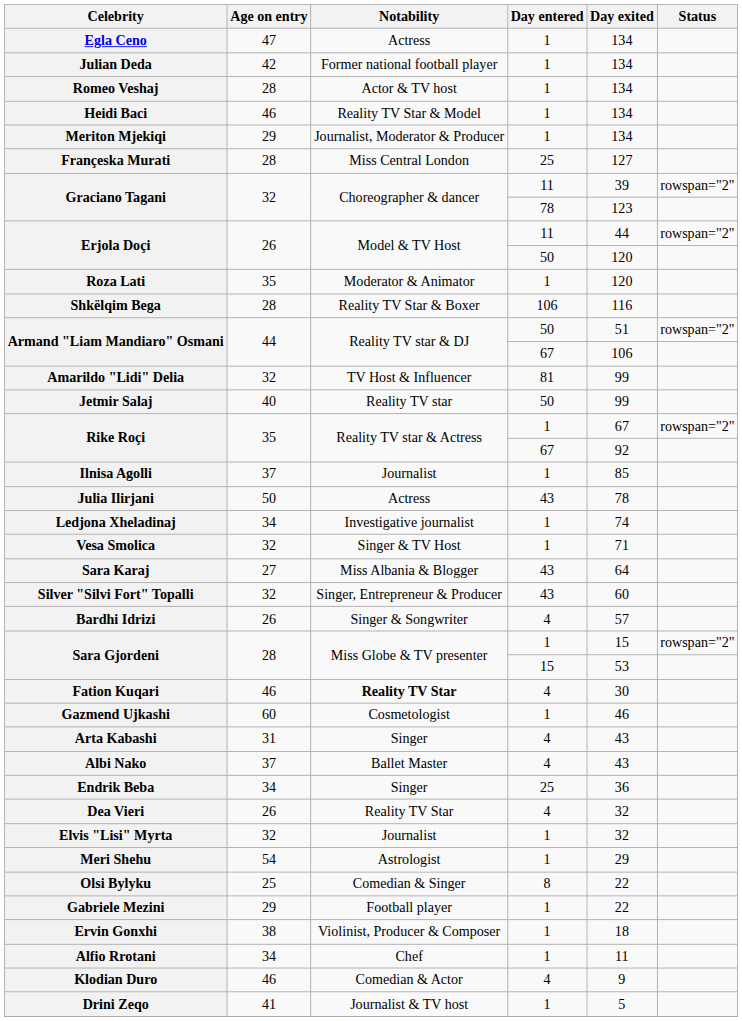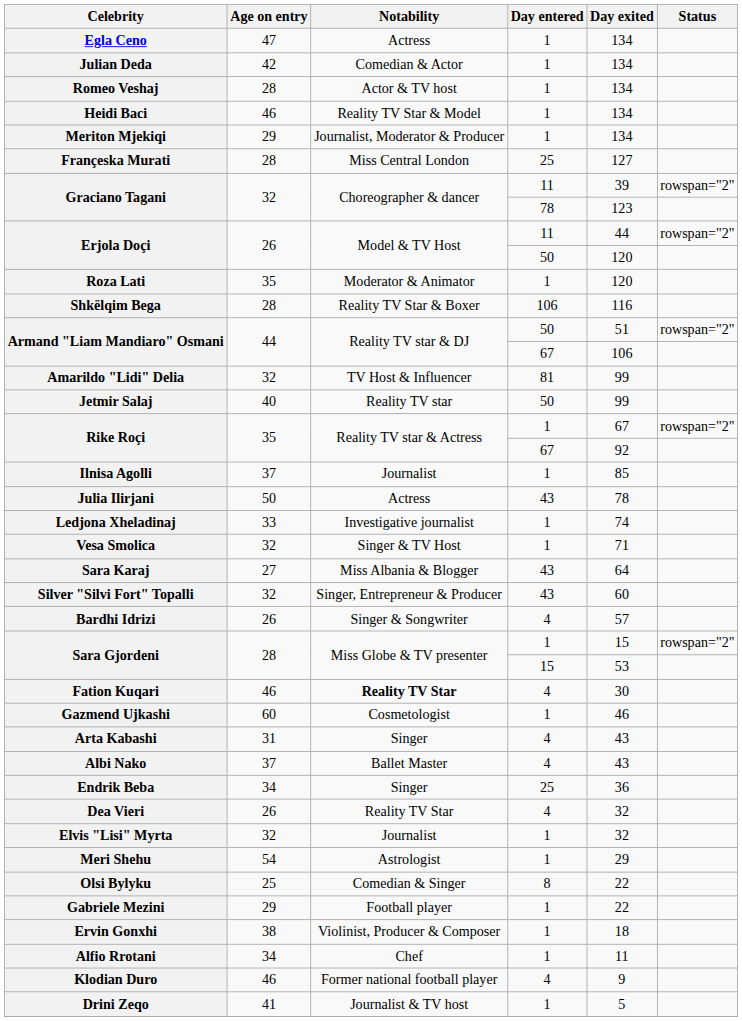(409, 64) Former national football player -> (409, 64) Comedian & Actor
(269, 522) 34 -> (269, 522) 33
(409, 980) Comedian & Actor -> (409, 980) Former national football player
